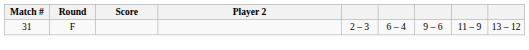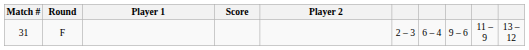+ column: (148, 12)
